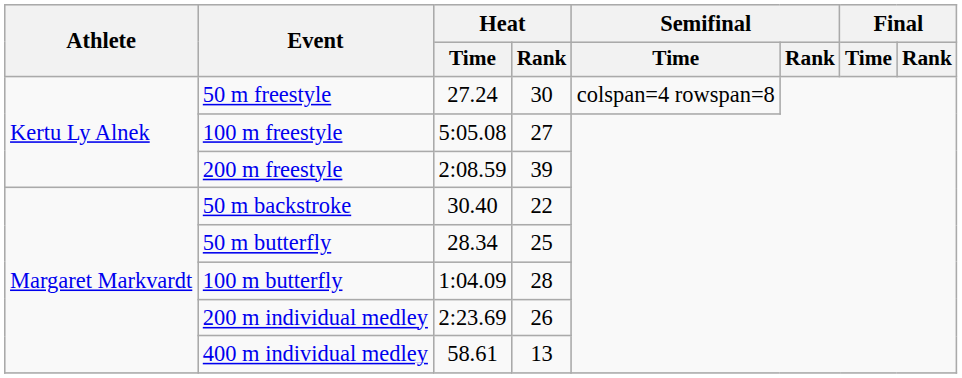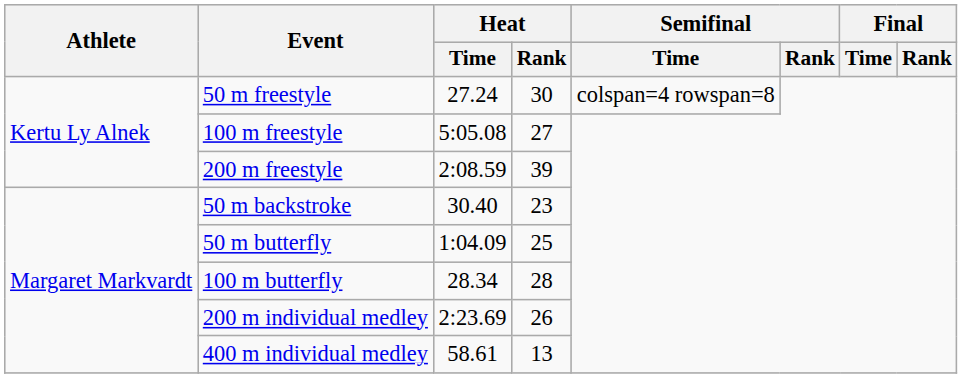(542, 206) 22 -> (542, 206) 23
(472, 243) 28.34 -> (472, 243) 1:04.09
(472, 280) 1:04.09 -> (472, 280) 28.34
